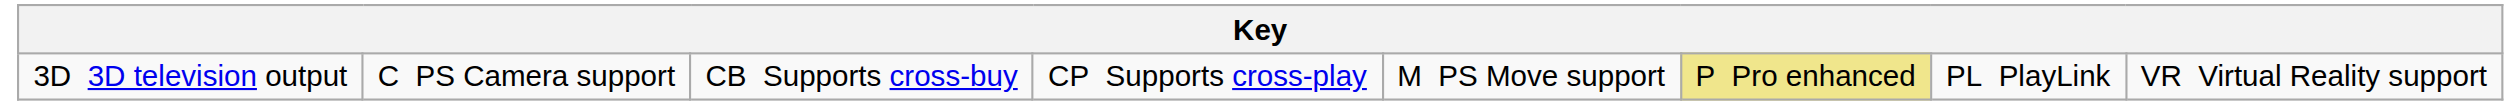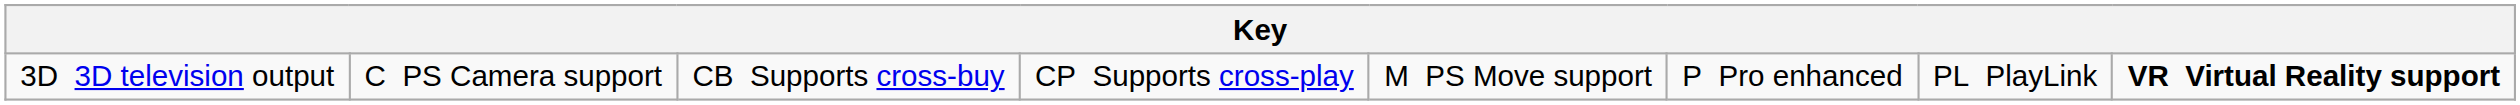(1806, 76) khaki background -> (1792, 76) no background
(2314, 76) normal -> (2314, 76) bold
